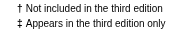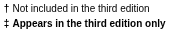(96, 23) normal -> (89, 23) bold
